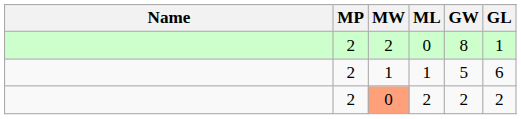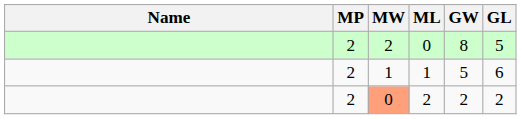(499, 45) 1 -> (499, 45) 5
